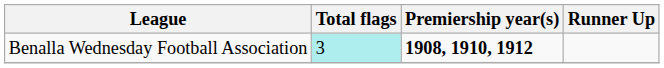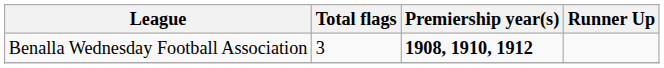(320, 47) paleturquoise background -> (320, 47) no background
